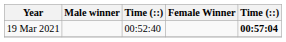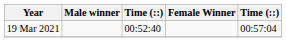(259, 28) bold -> (258, 28) normal
